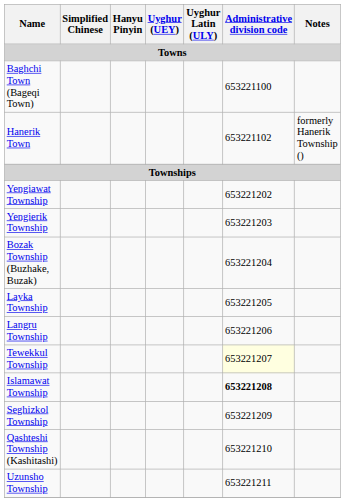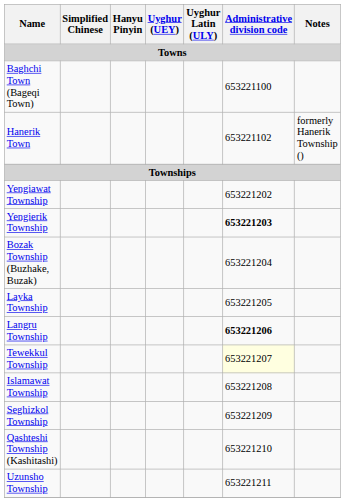(248, 222) normal -> (248, 222) bold
(248, 330) normal -> (248, 330) bold
(248, 387) bold -> (248, 387) normal
